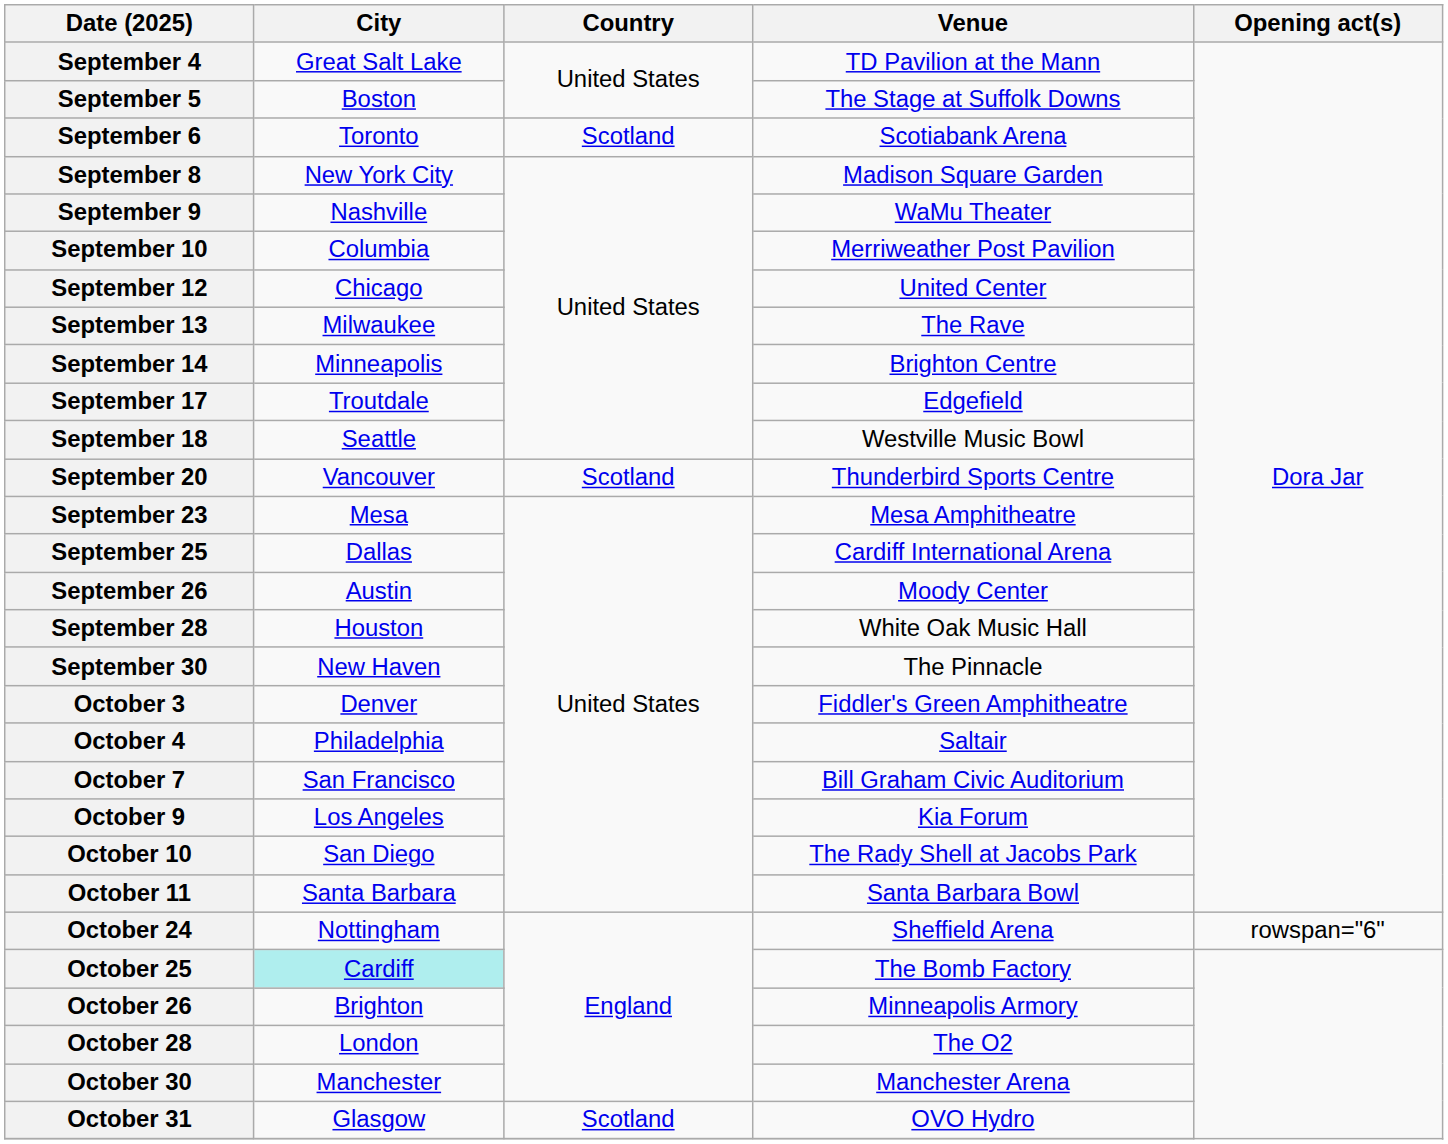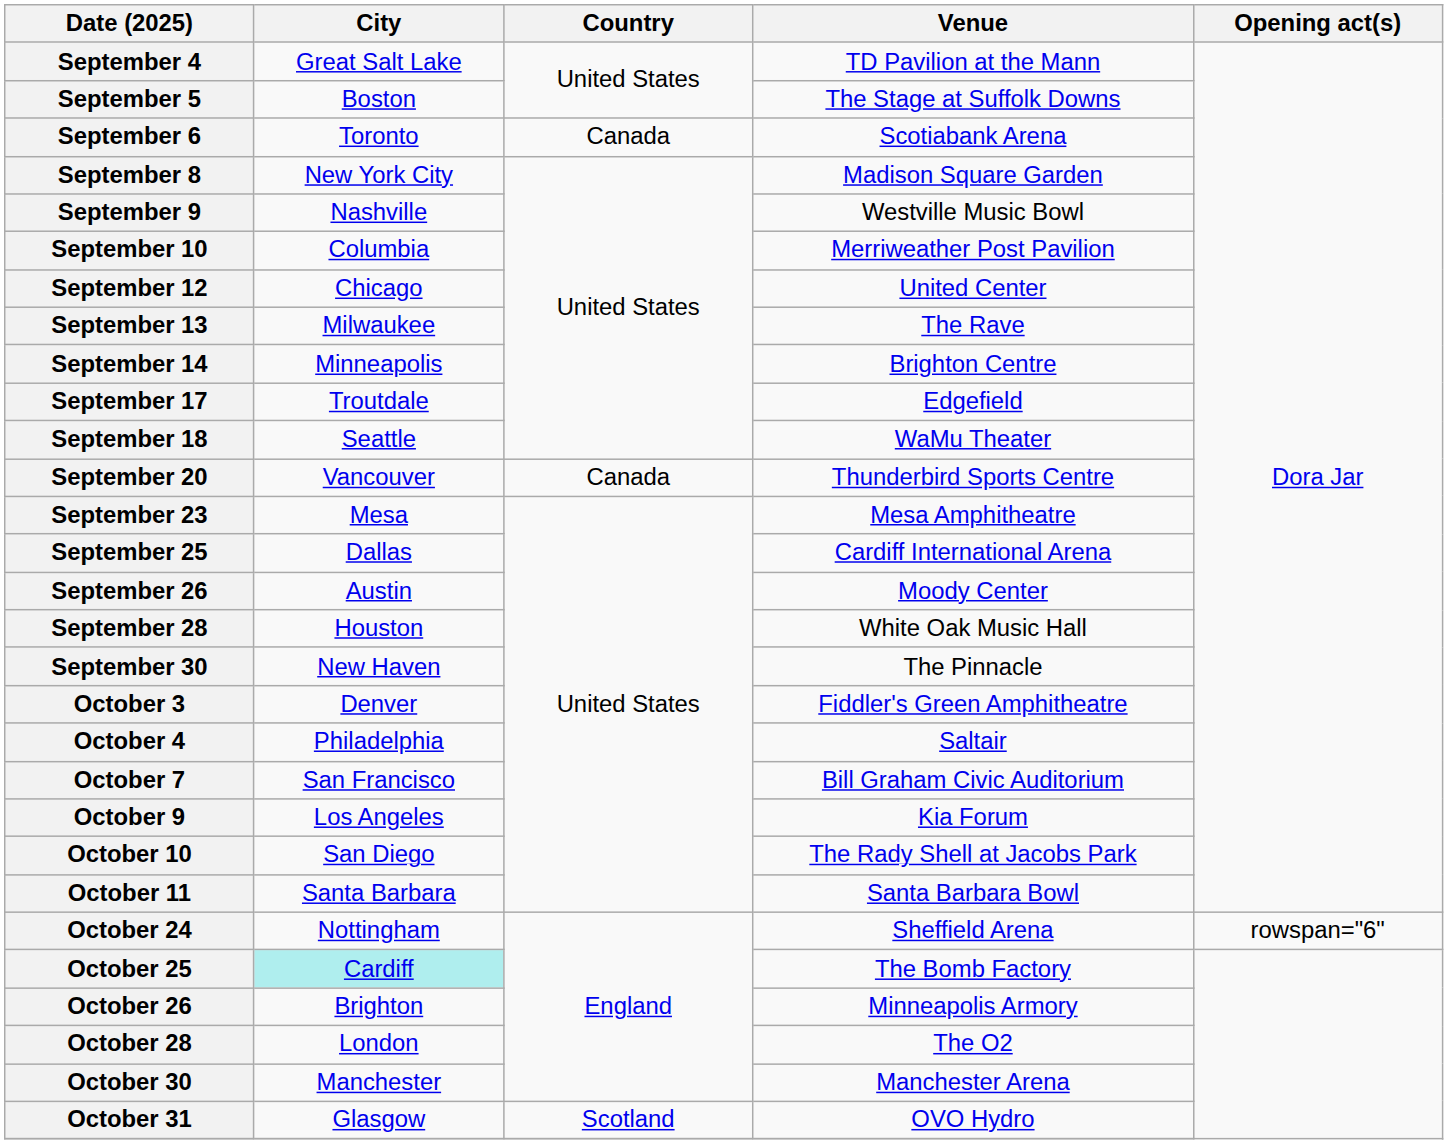(628, 136) Scotland -> (628, 136) Canada
(973, 212) WaMu Theater -> (973, 212) Westville Music Bowl
(973, 439) Westville Music Bowl -> (973, 439) WaMu Theater
(628, 477) Scotland -> (628, 477) Canada
